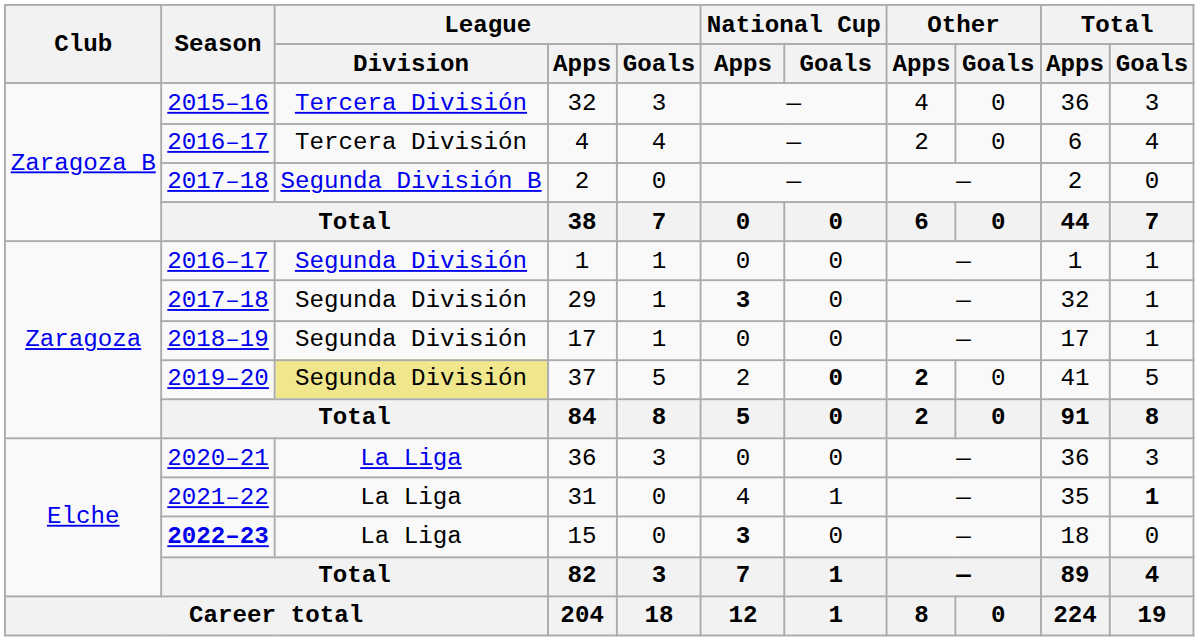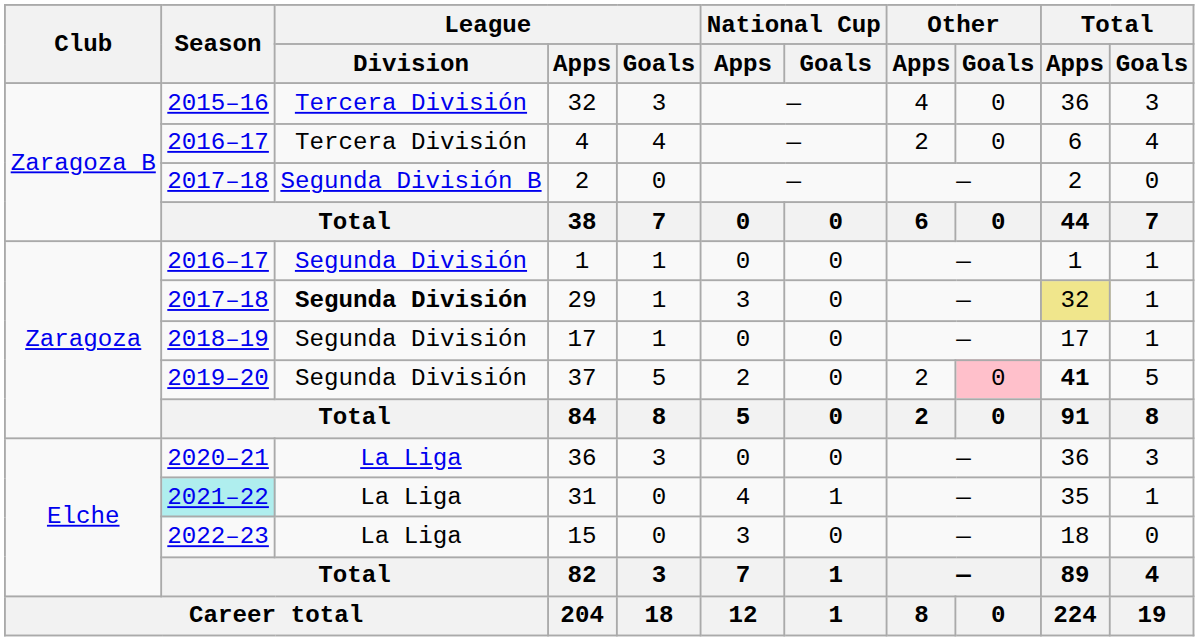(411, 300) normal -> (411, 300) bold
(743, 300) bold -> (743, 300) normal
(1075, 300) no background -> (1075, 300) khaki background
(411, 379) khaki background -> (411, 379) no background
(836, 379) bold -> (836, 379) normal
(921, 379) bold -> (921, 379) normal
(998, 379) no background -> (998, 379) pink background
(1075, 379) normal -> (1075, 379) bold
(218, 498) no background -> (218, 498) paleturquoise background
(1152, 498) bold -> (1152, 498) normal
(218, 537) bold -> (218, 537) normal
(743, 537) bold -> (743, 537) normal
